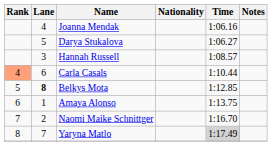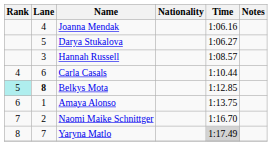(18, 73) lightsalmon background -> (18, 73) no background
(18, 88) no background -> (18, 88) paleturquoise background
